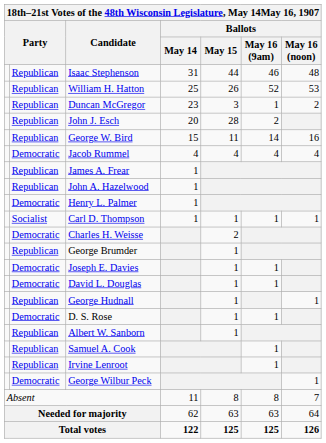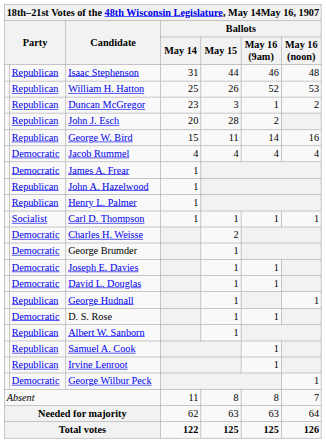(35, 170) Republican -> (36, 170) Democratic
(36, 202) Democratic -> (35, 202) Republican
(35, 251) Republican -> (36, 251) Democratic
